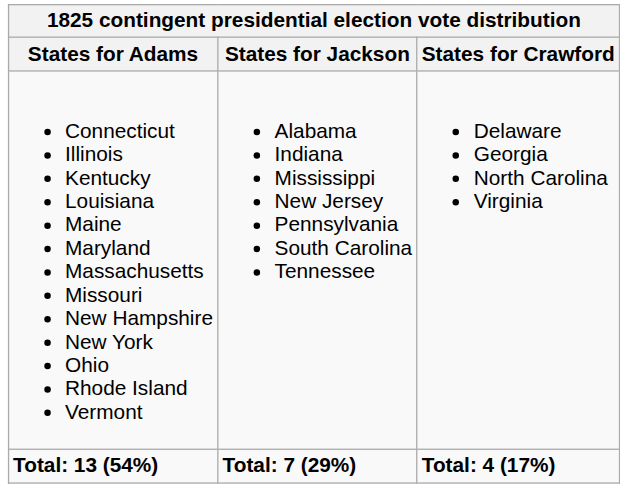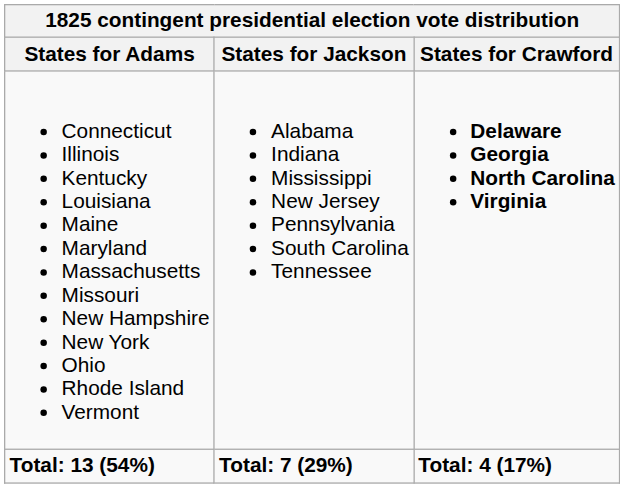(518, 166) normal -> (517, 166) bold
